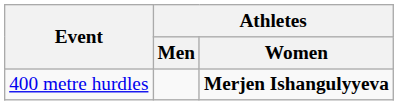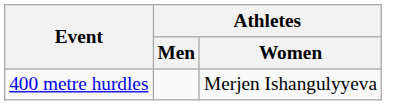(296, 84) bold -> (290, 84) normal
